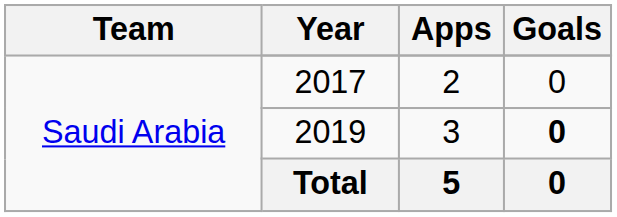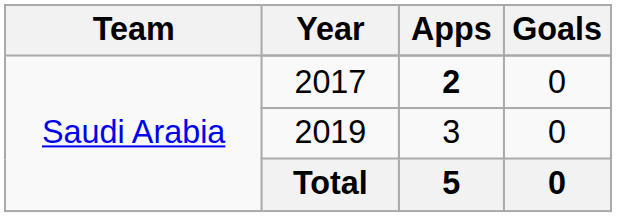(451, 81) normal -> (451, 81) bold
(557, 132) bold -> (557, 132) normal
